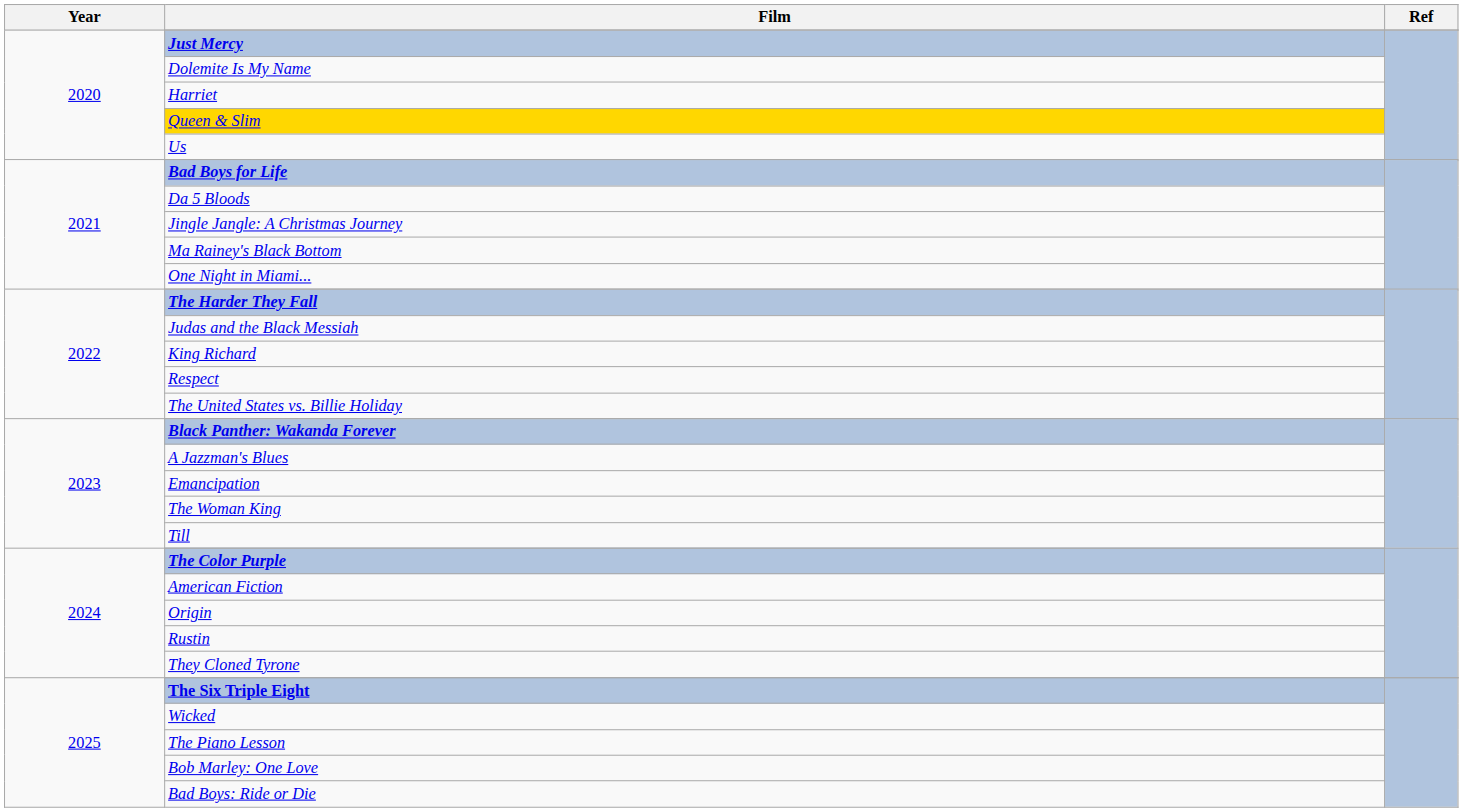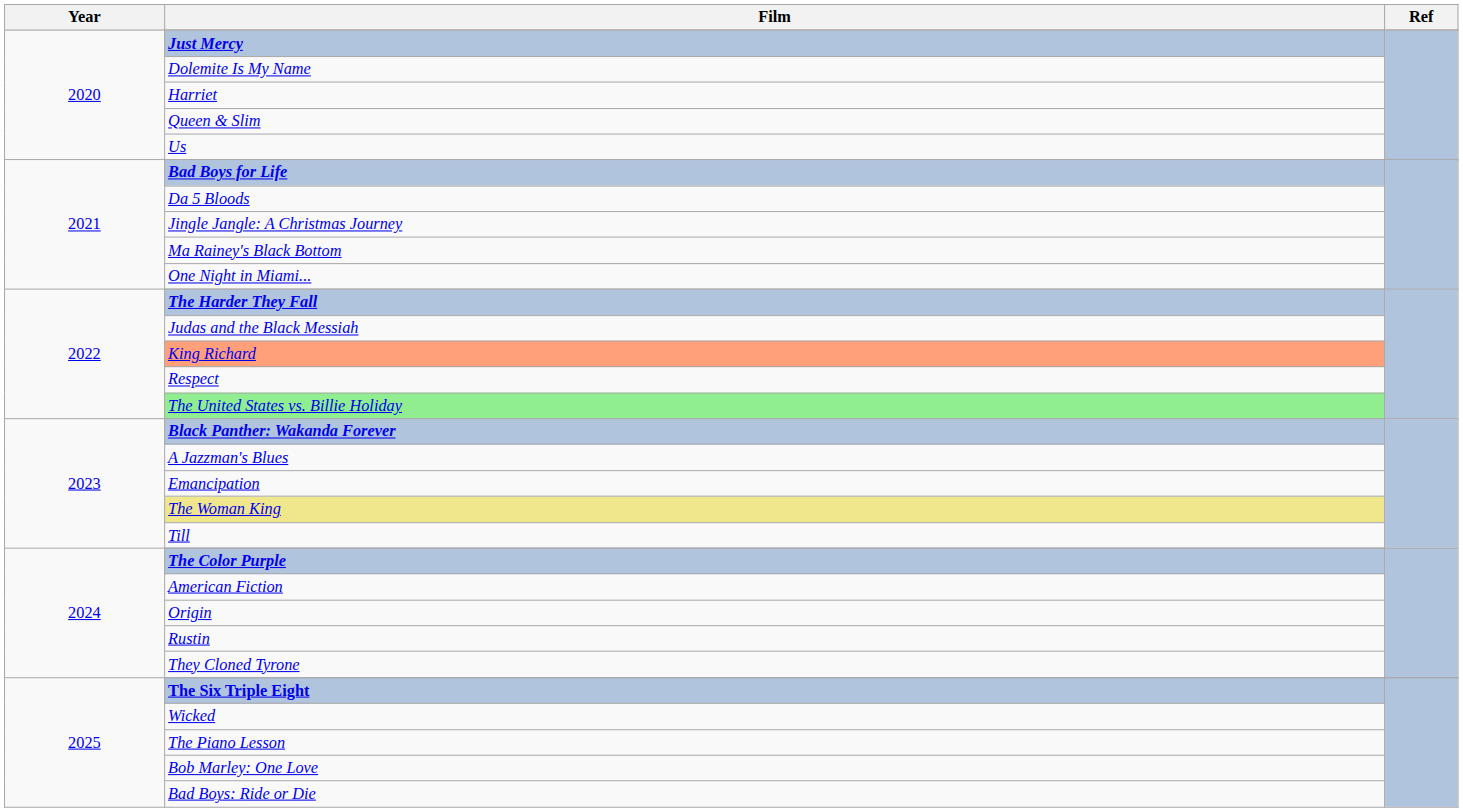(214, 120) gold background -> (214, 120) no background
(212, 353) no background -> (212, 353) lightsalmon background
(285, 405) no background -> (285, 405) lightgreen background
(224, 509) no background -> (224, 509) khaki background
